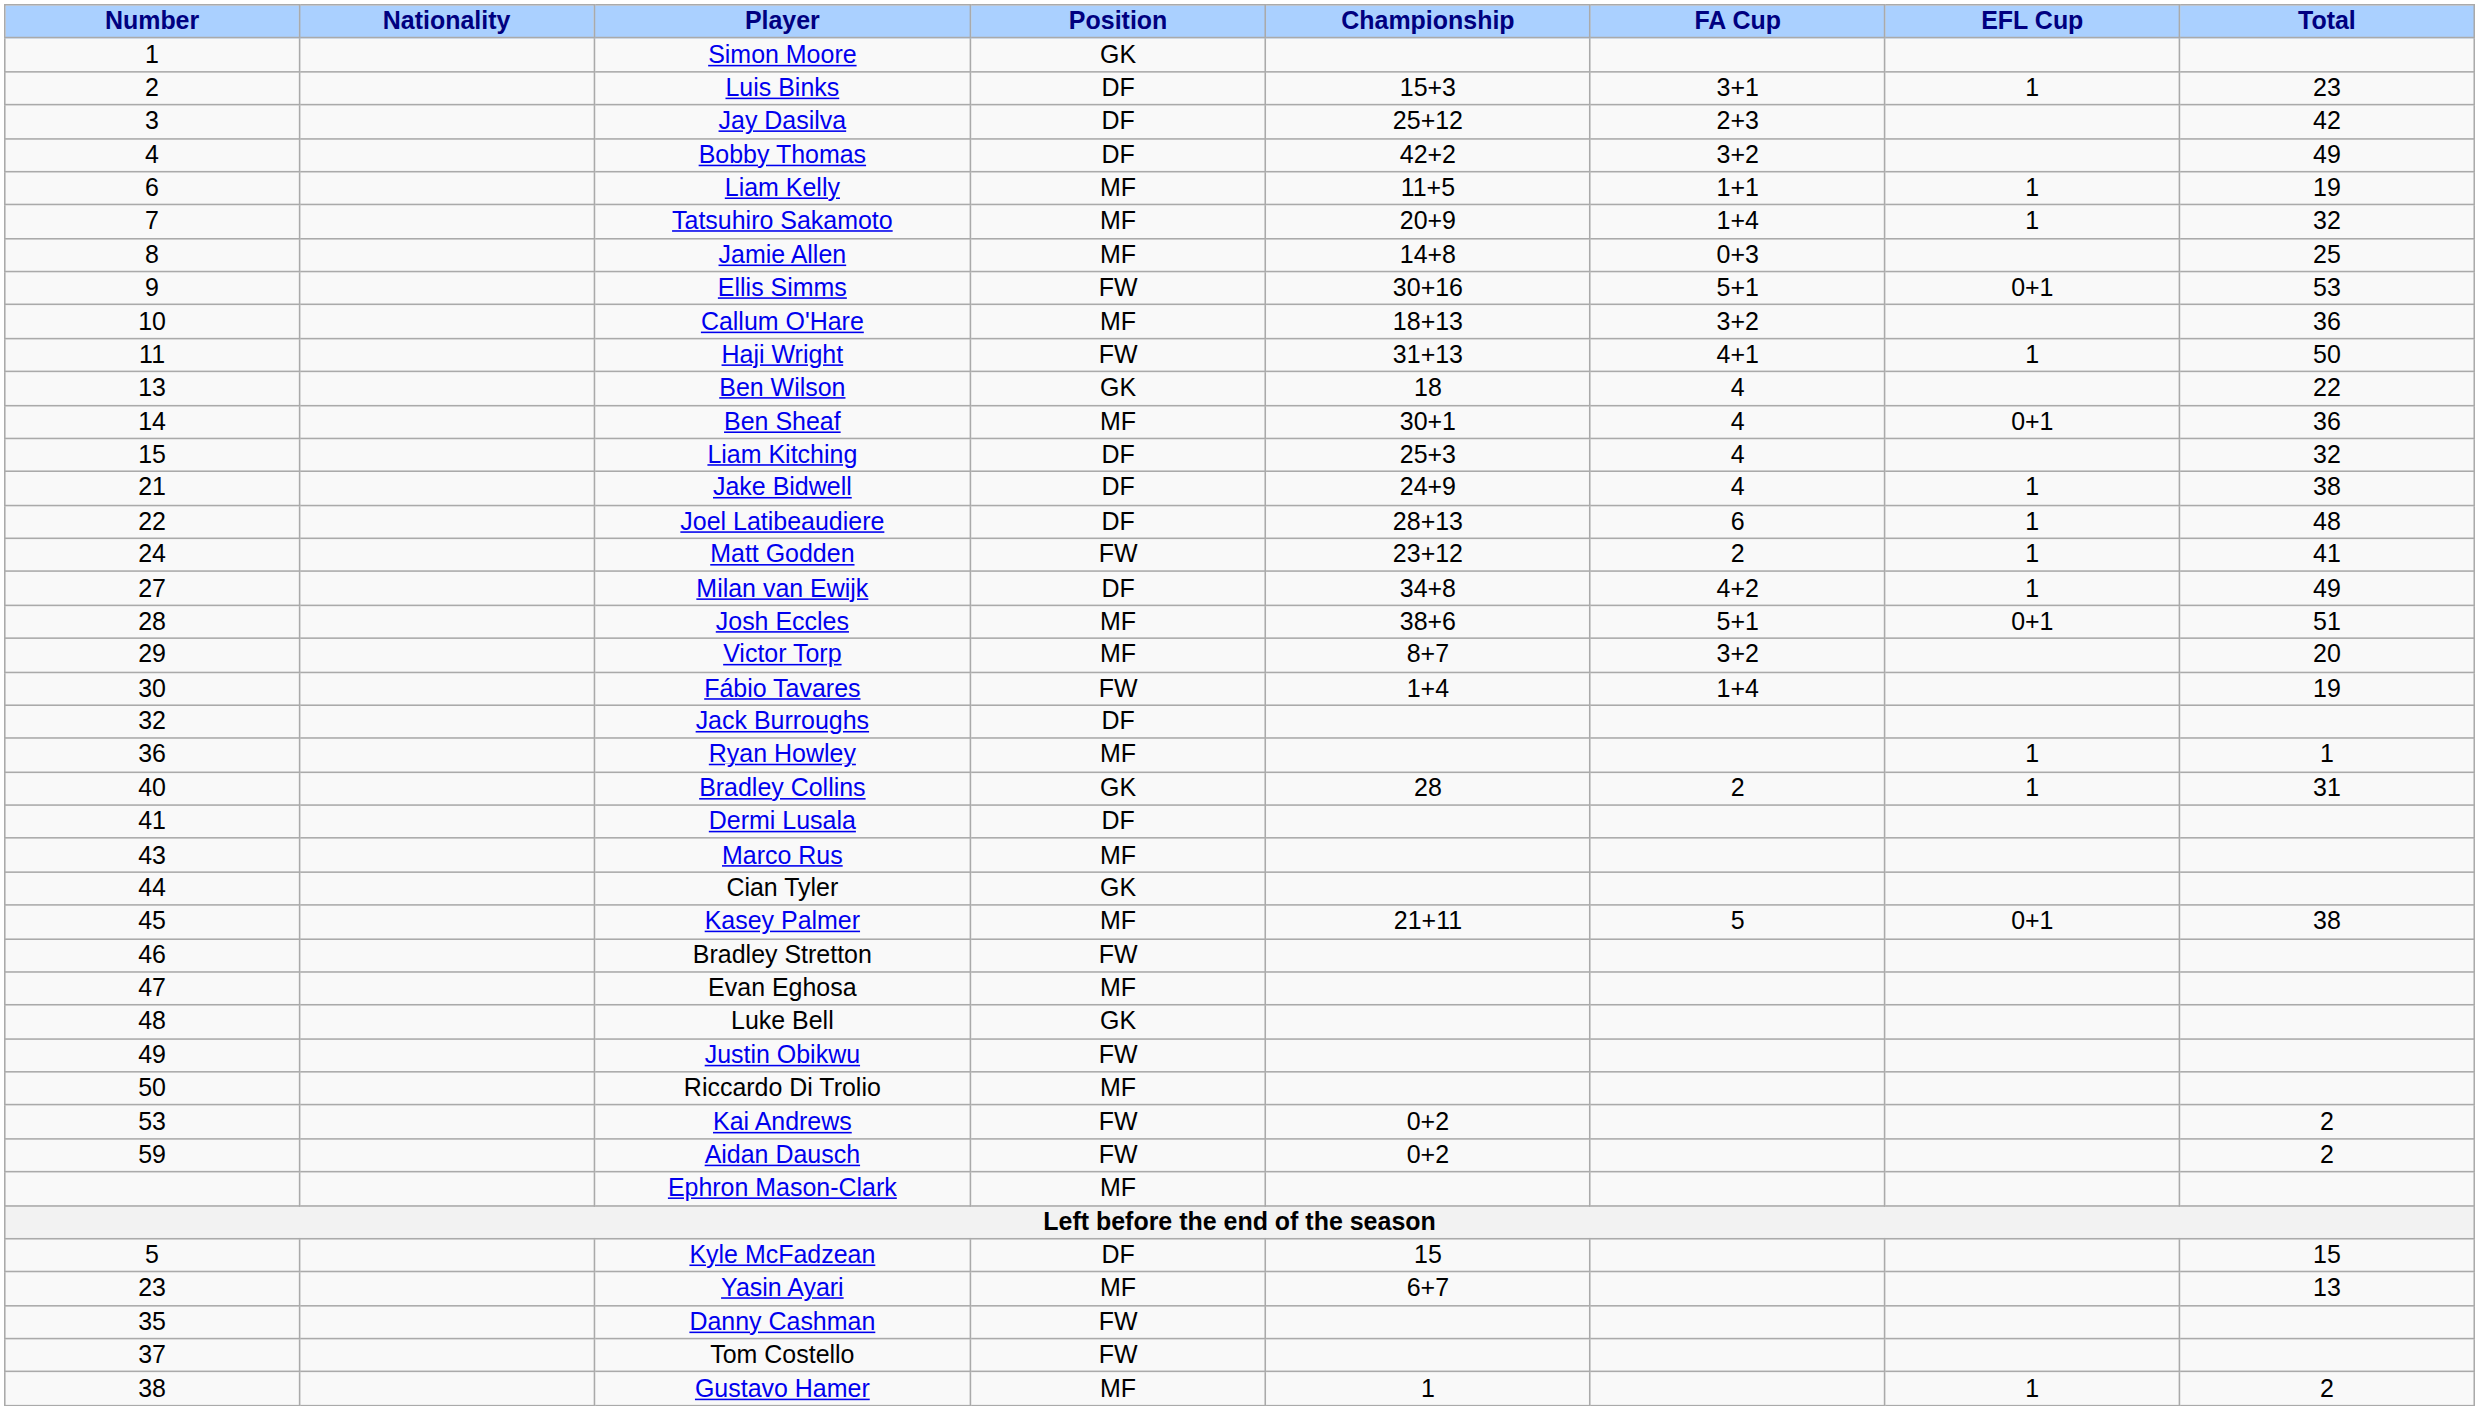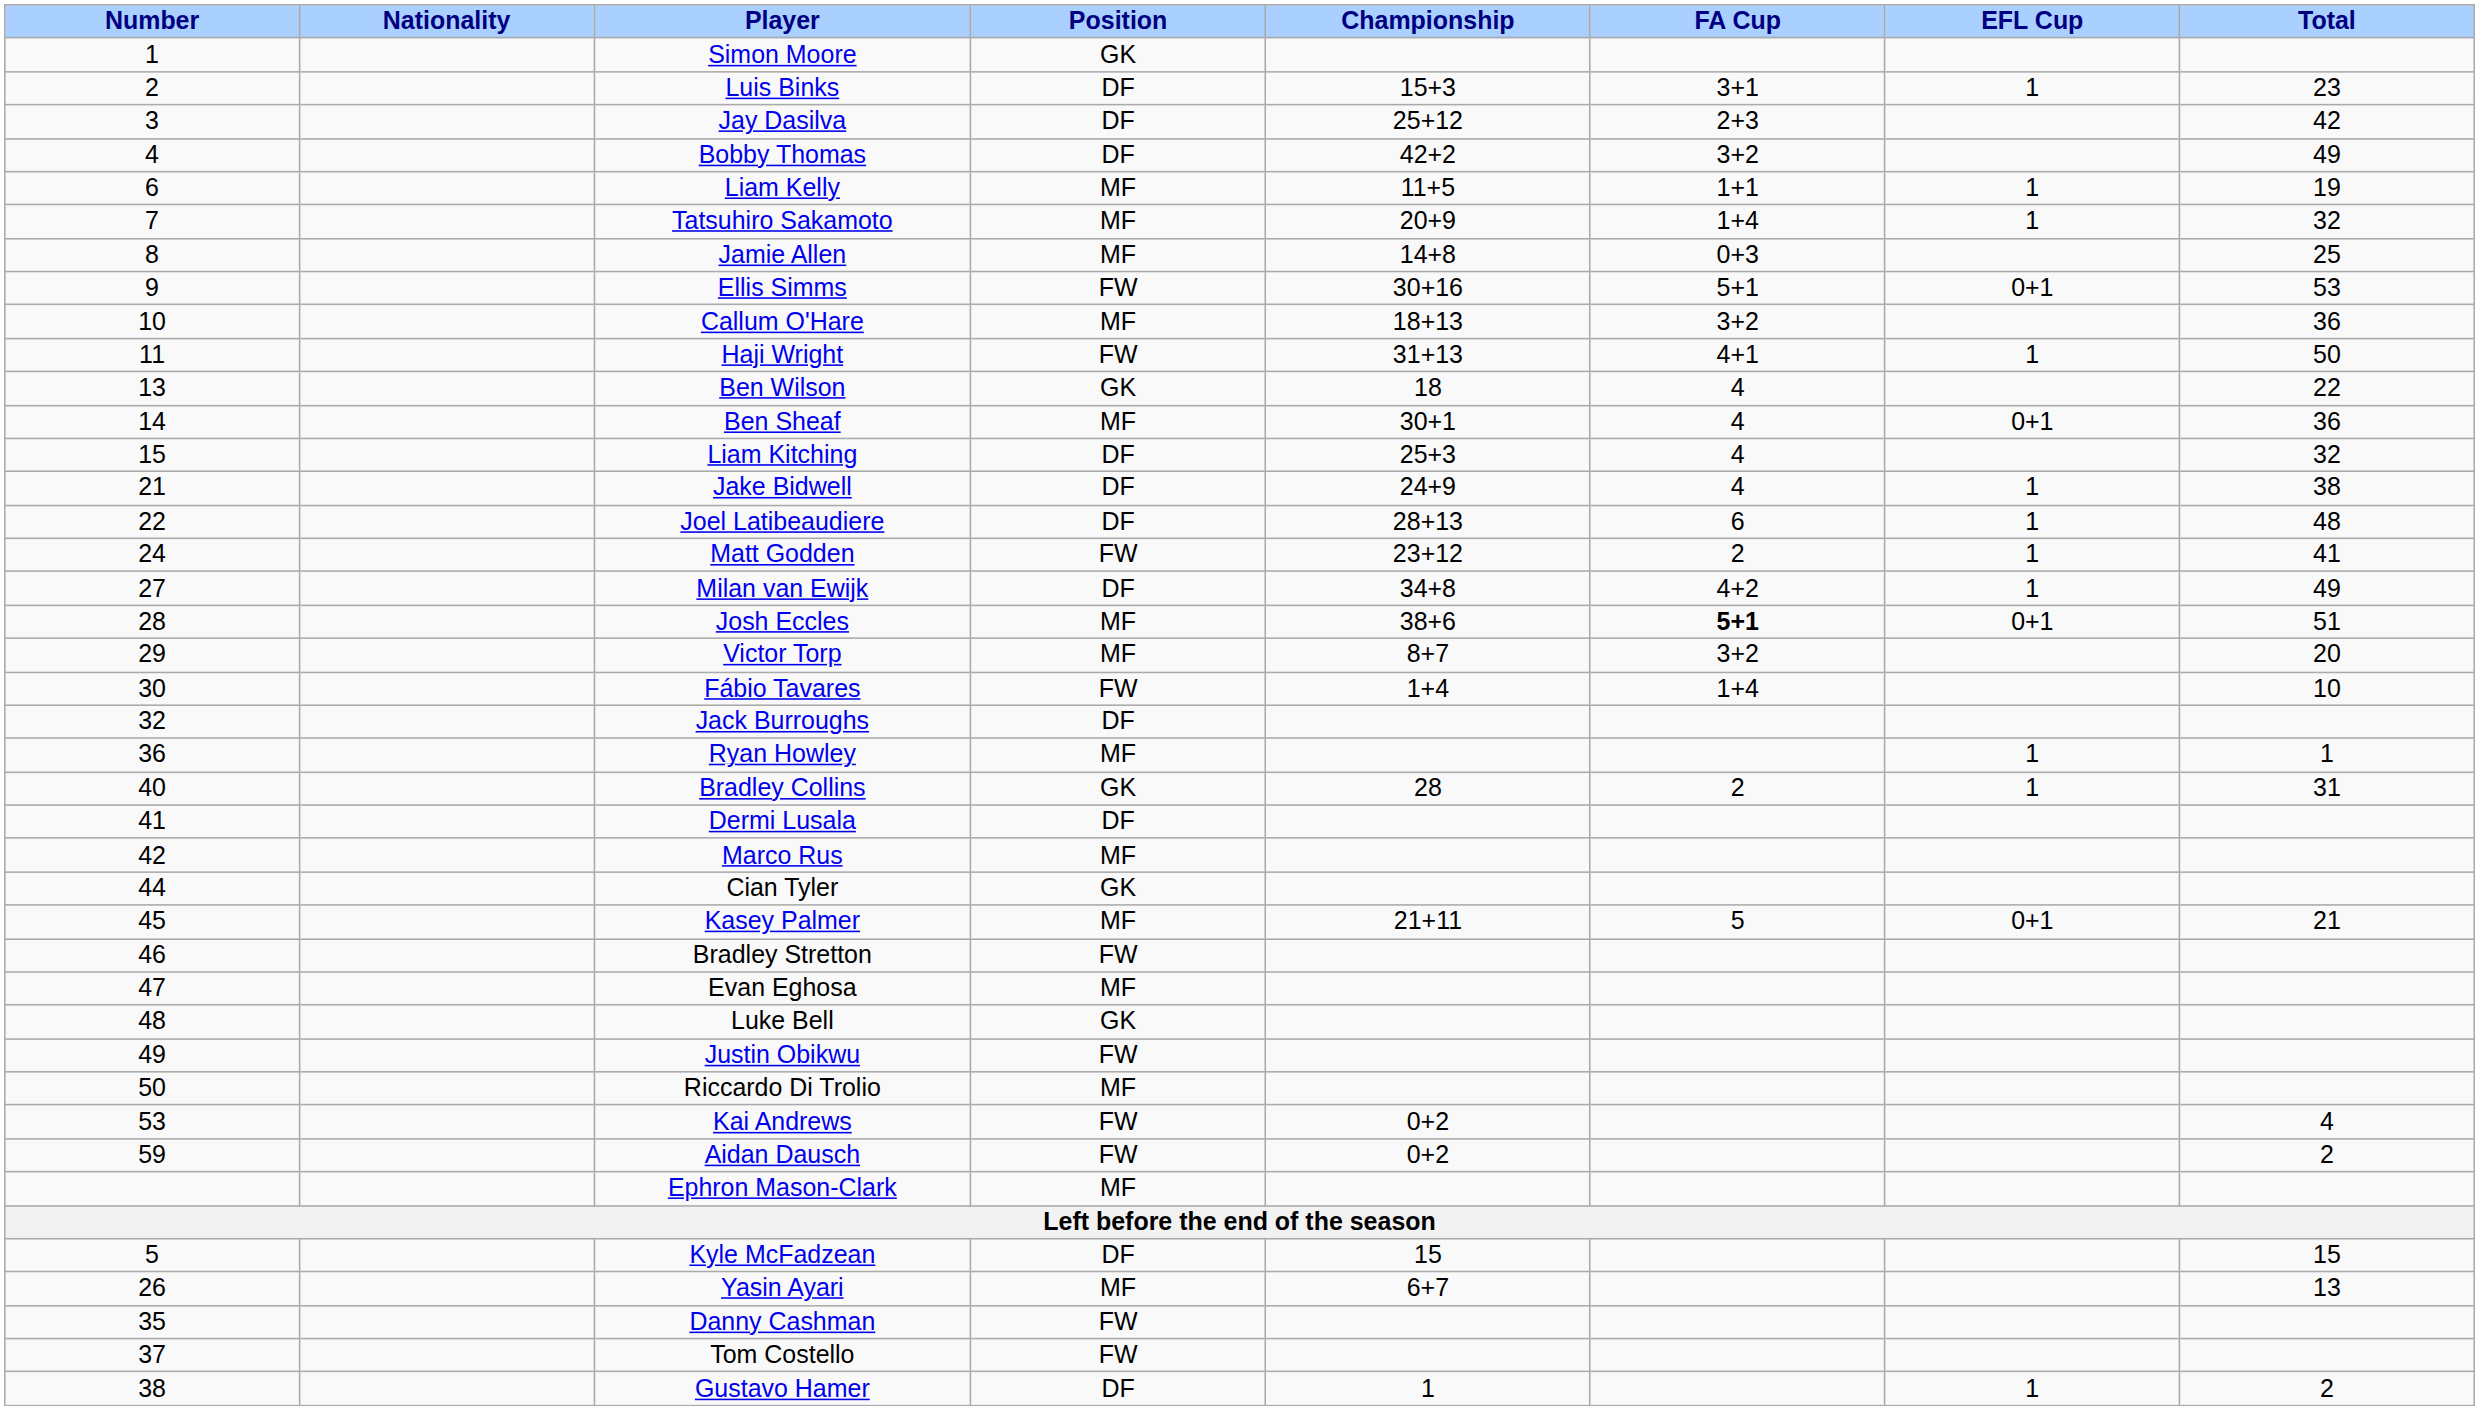(1738, 621) normal -> (1738, 621) bold
(2327, 688) 19 -> (2327, 688) 10
(152, 854) 43 -> (152, 854) 42
(2327, 921) 38 -> (2327, 921) 21
(2327, 1121) 2 -> (2327, 1121) 4
(152, 1288) 23 -> (152, 1288) 26
(1118, 1388) MF -> (1118, 1388) DF
